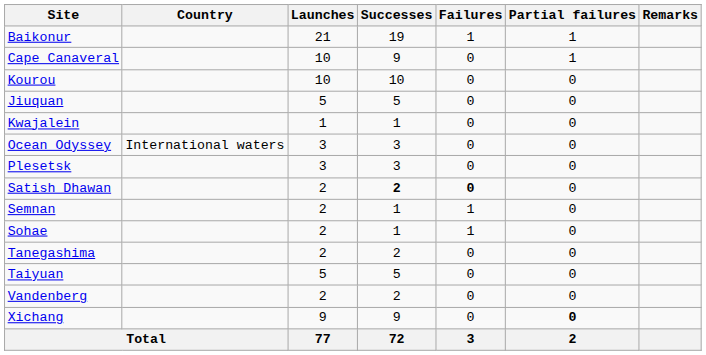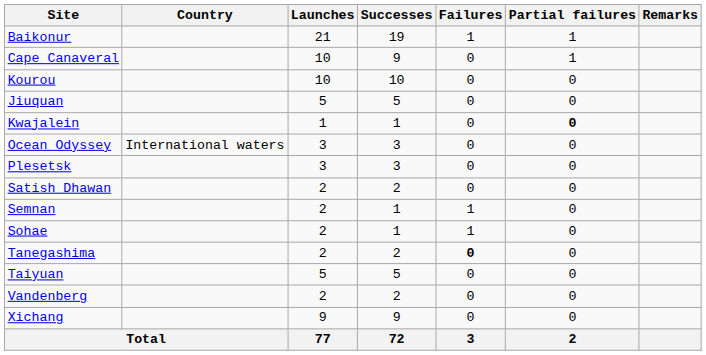(572, 123) normal -> (572, 123) bold
(397, 188) bold -> (397, 188) normal
(471, 188) bold -> (471, 188) normal
(471, 253) normal -> (471, 253) bold
(572, 318) bold -> (572, 318) normal
